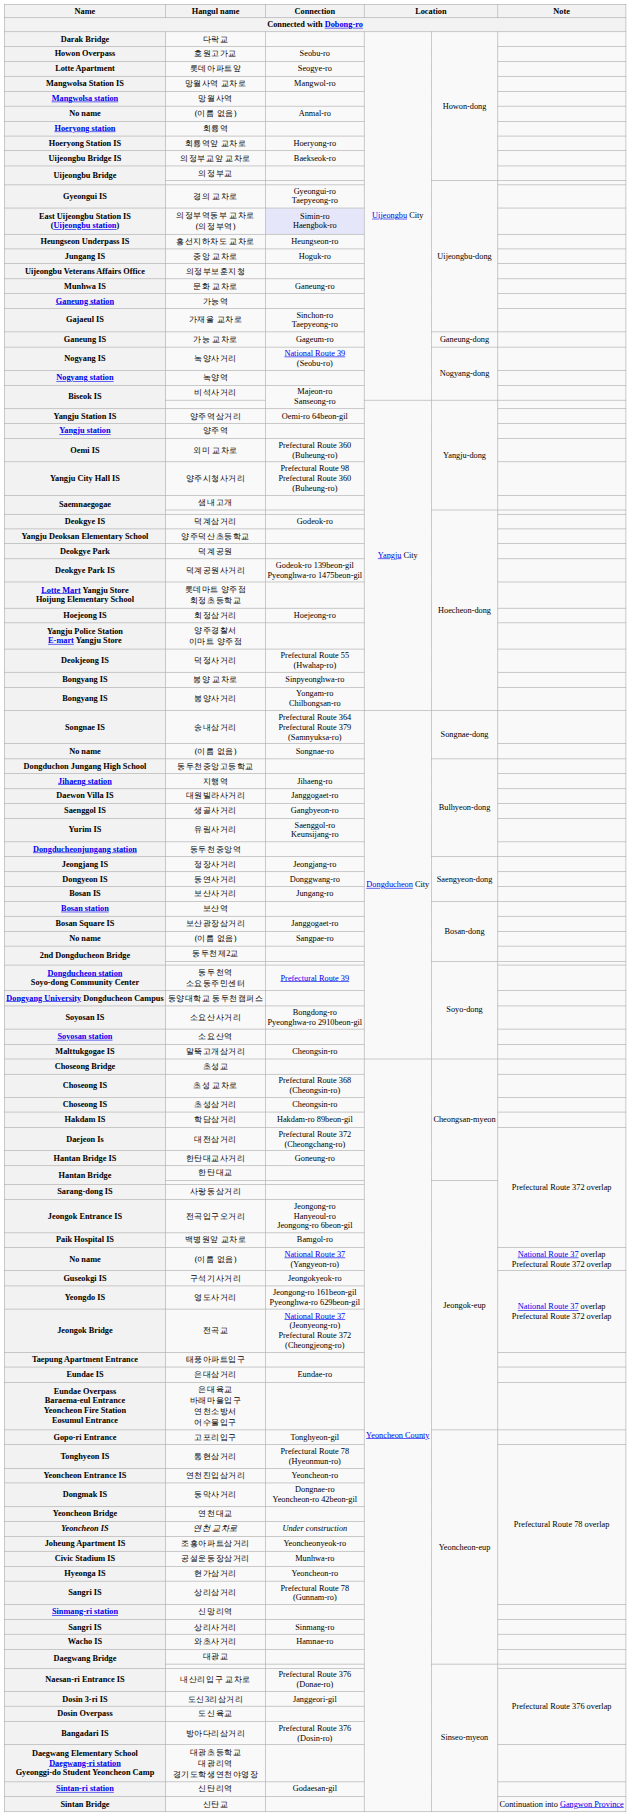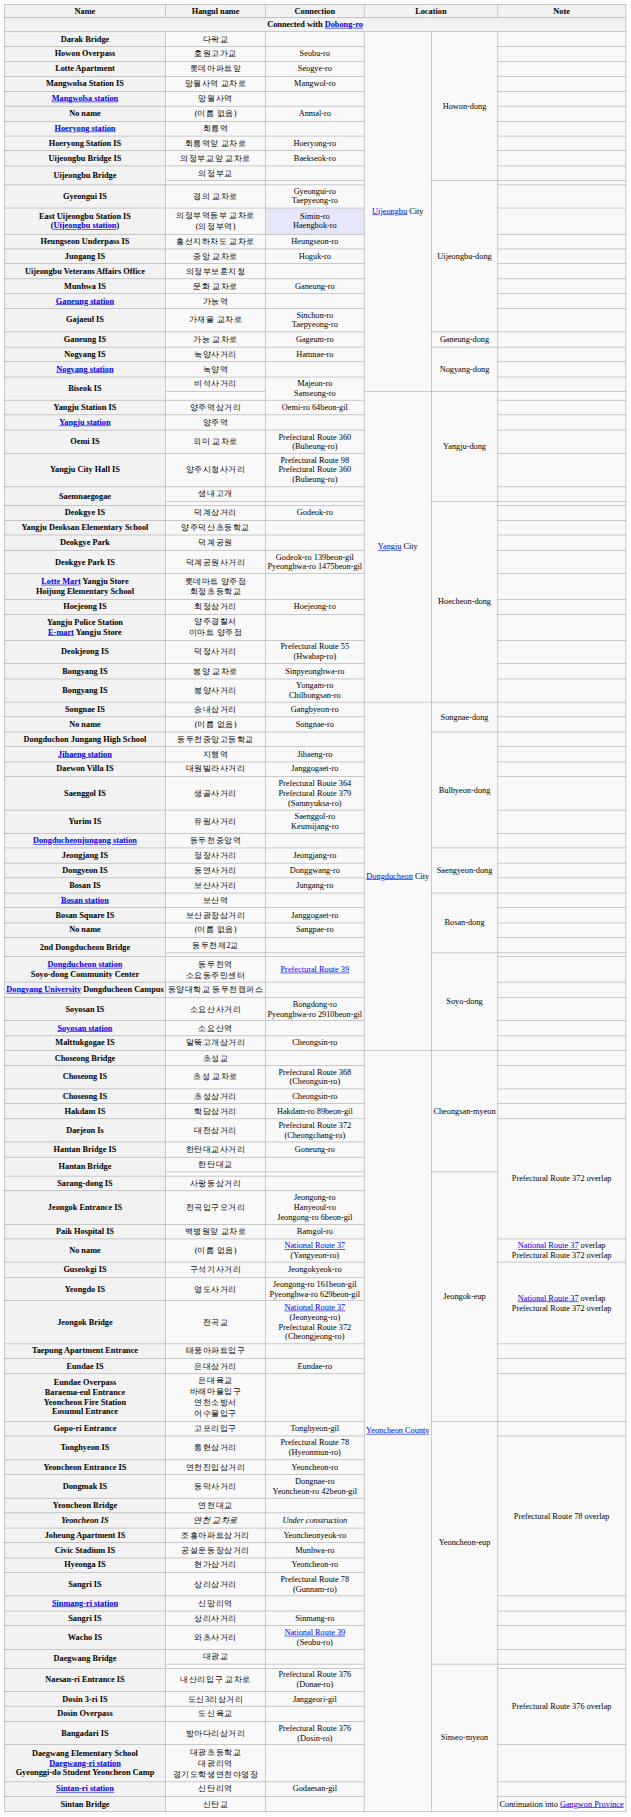(315, 358) National Route 39 (Seobu-ro) -> (315, 354) Hamnae-ro
(315, 727) Prefectural Route 364 Prefectural Route 379 (Samnyuksa-ro) -> (315, 709) Gangbyeon-ro
(315, 810) Gangbyeon-ro -> (315, 793) Prefectural Route 364 Prefectural Route 379 (Samnyuksa-ro)
(315, 1641) Hamnae-ro -> (315, 1637) National Route 39 (Seobu-ro)
